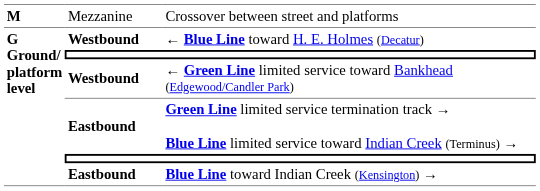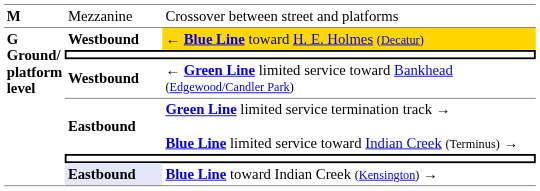(295, 38) no background -> (295, 38) gold background
(102, 174) no background -> (102, 174) lavender background
